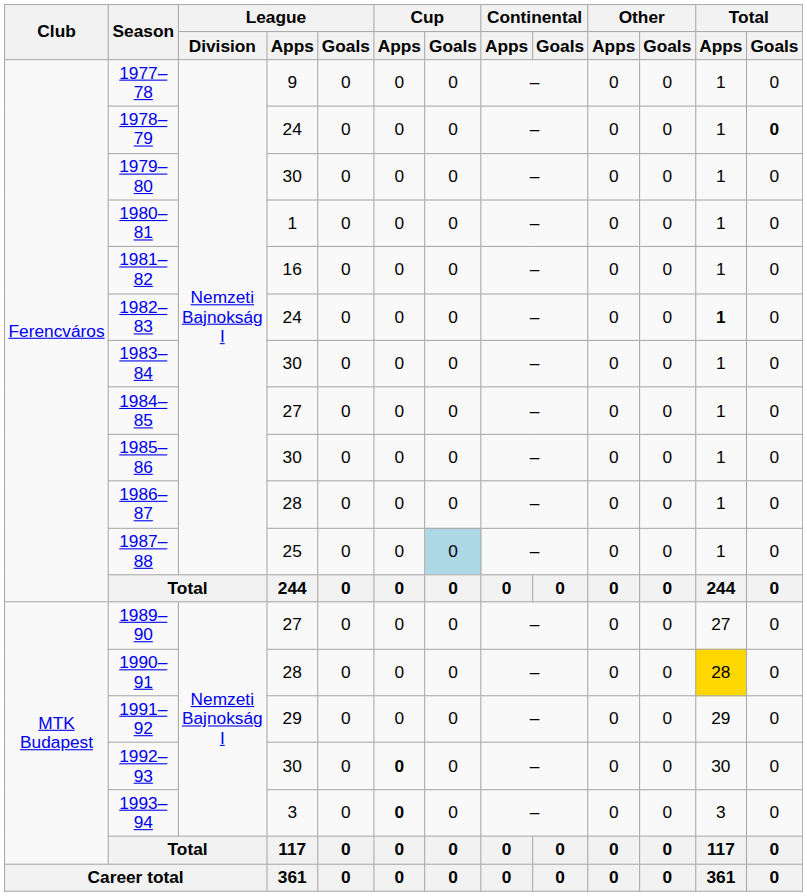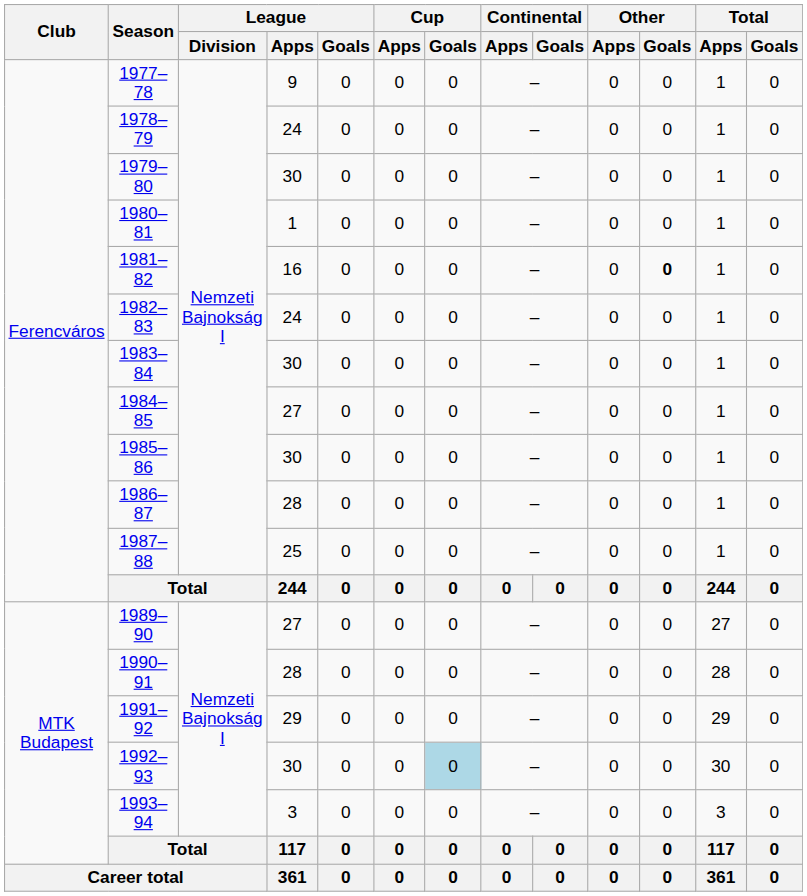(774, 129) bold -> (774, 129) normal
(667, 270) normal -> (667, 270) bold
(721, 316) bold -> (721, 316) normal
(453, 551) lightblue background -> (453, 551) no background
(721, 672) gold background -> (721, 672) no background
(399, 765) bold -> (399, 765) normal
(453, 765) no background -> (453, 765) lightblue background
(399, 812) bold -> (399, 812) normal
